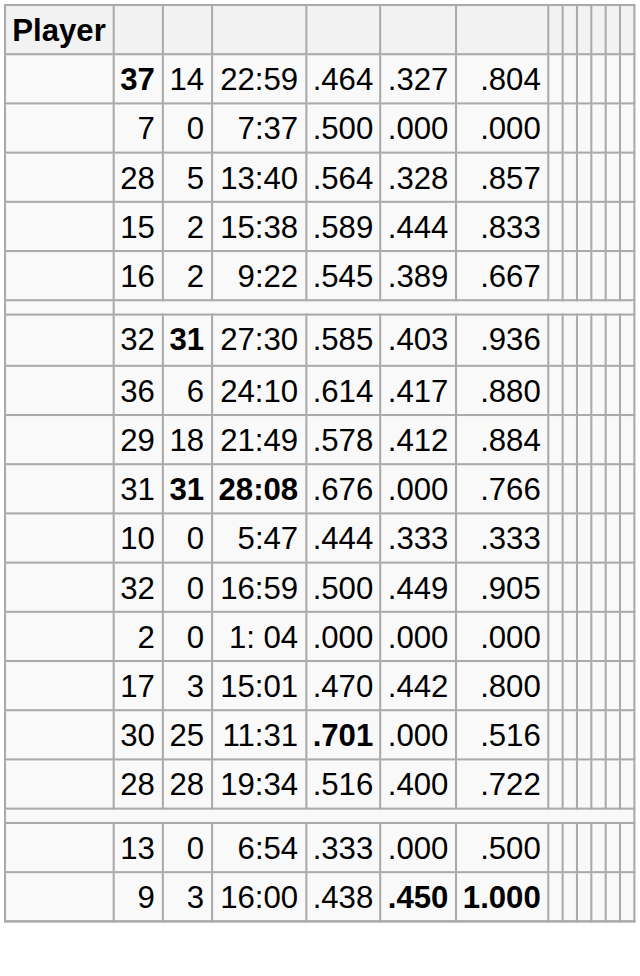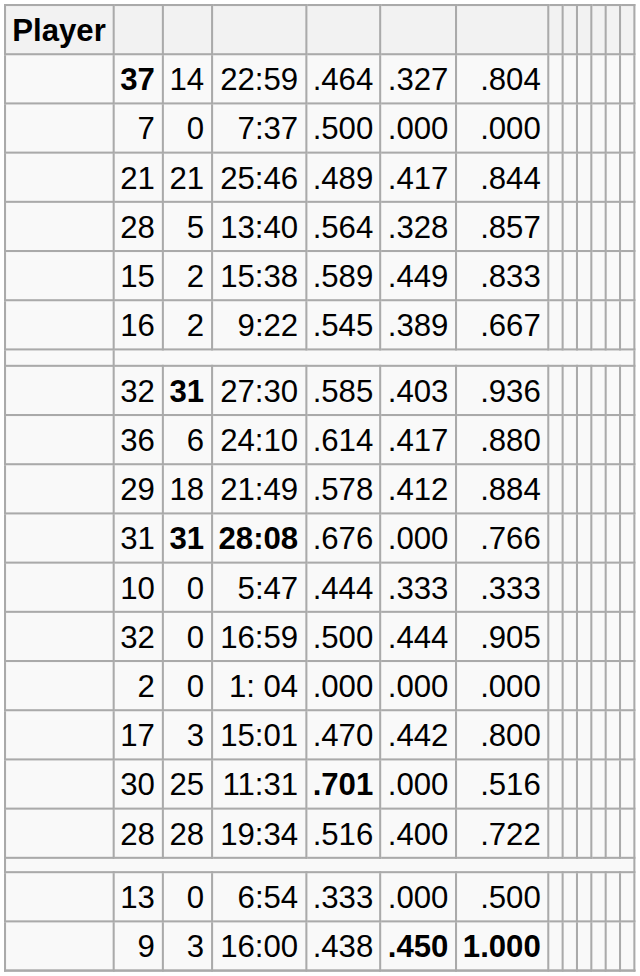+ row: (138, 178)
(418, 227) .444 -> (418, 277) .449
(418, 587) .449 -> (418, 636) .444
